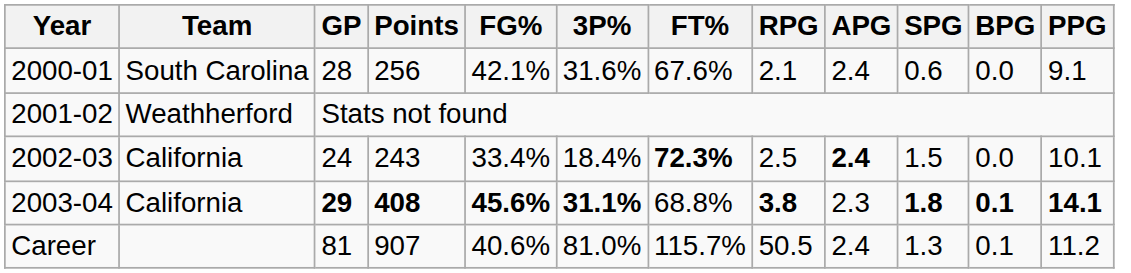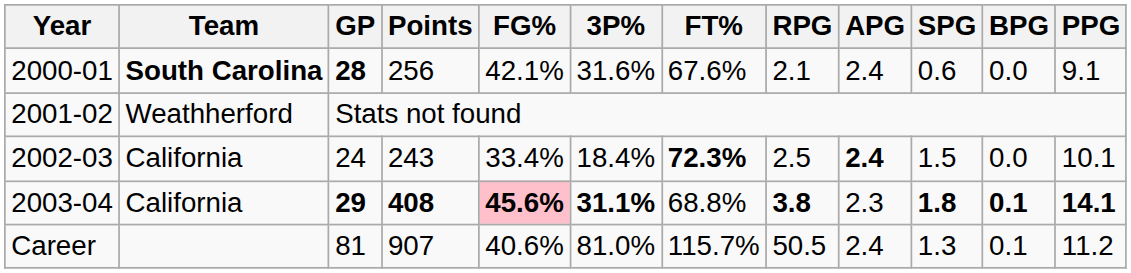(217, 70) normal -> (224, 70) bold
(337, 70) normal -> (351, 70) bold
(511, 202) no background -> (525, 202) pink background
